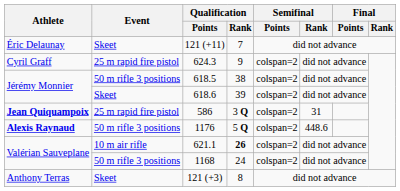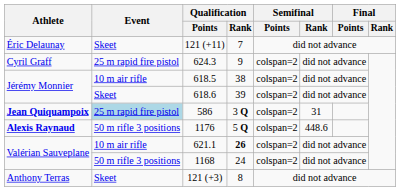(137, 78) 50 m rifle 3 positions -> (120, 78) 10 m air rifle
(136, 112) no background -> (136, 112) lightblue background
